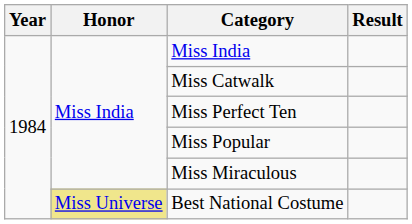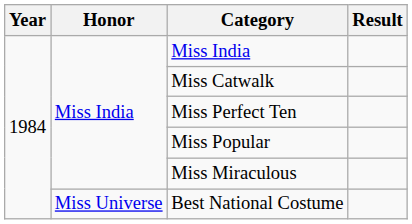(109, 204) khaki background -> (109, 204) no background
